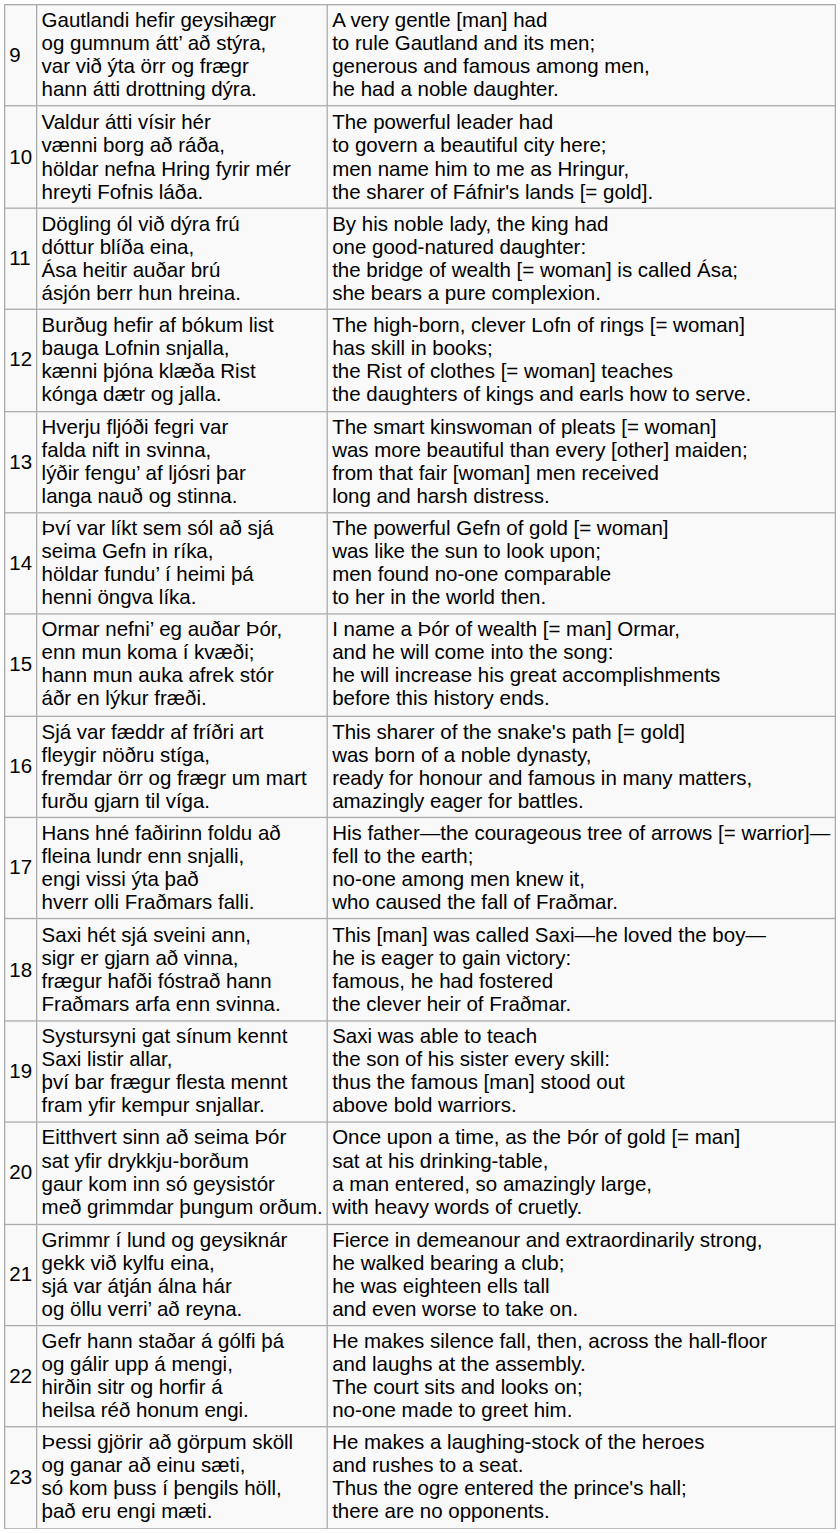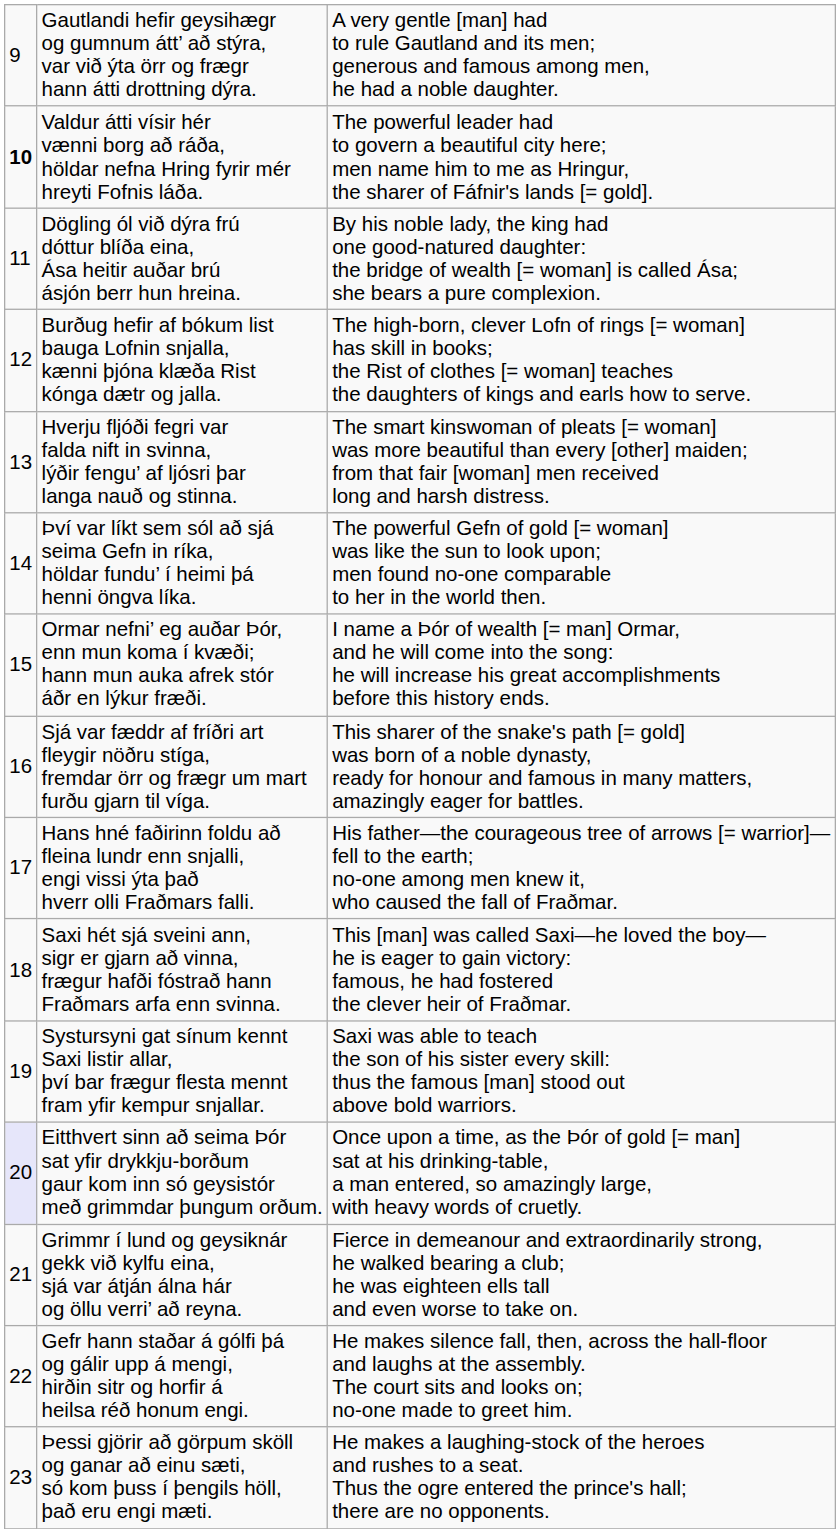(21, 156) normal -> (21, 156) bold
(21, 1172) no background -> (21, 1172) lavender background
